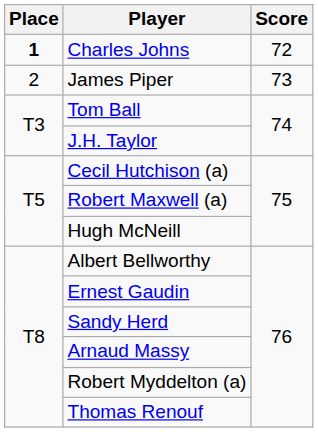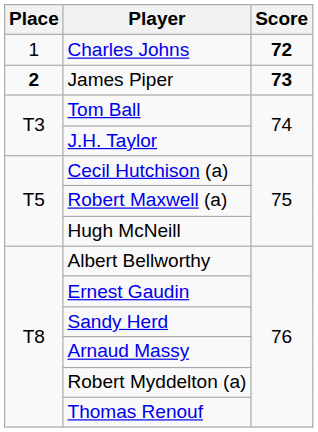(34, 49) bold -> (34, 49) normal
(282, 49) normal -> (282, 49) bold
(34, 79) normal -> (34, 79) bold
(282, 79) normal -> (282, 79) bold
